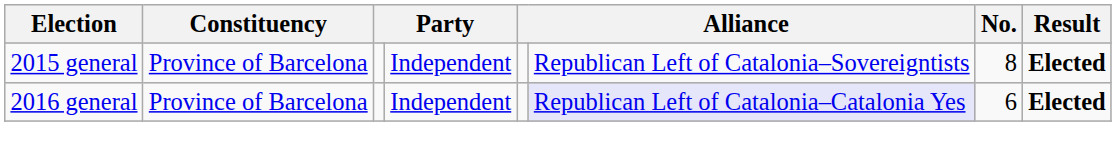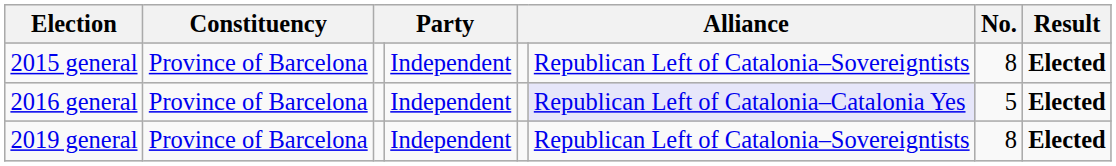(1011, 101) 6 -> (1011, 101) 5
+ row: (74, 140)
